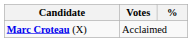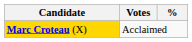(47, 29) no background -> (47, 29) gold background
